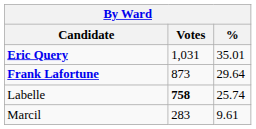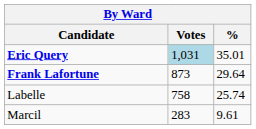(185, 54) no background -> (185, 54) lightblue background
(181, 94) bold -> (181, 94) normal
